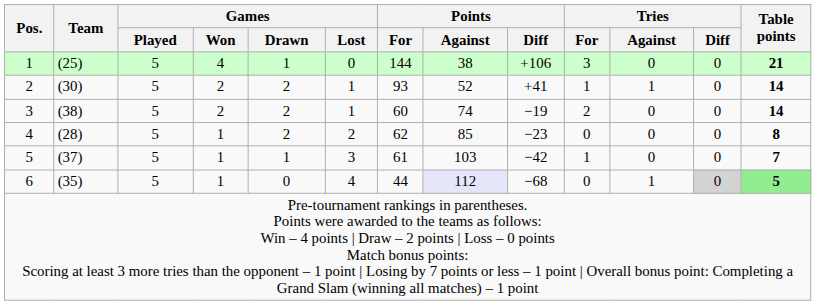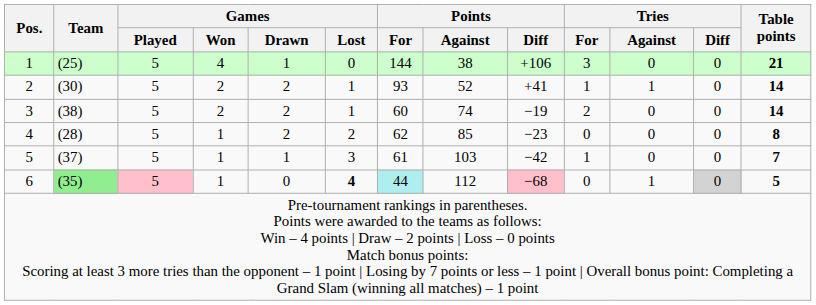(70, 181) no background -> (70, 181) lightgreen background
(155, 181) no background -> (155, 181) pink background
(351, 181) normal -> (351, 181) bold
(400, 181) no background -> (400, 181) paleturquoise background
(465, 181) lavender background -> (465, 181) no background
(536, 181) no background -> (536, 181) pink background
(776, 181) lightgreen background -> (776, 181) no background
